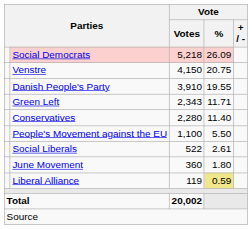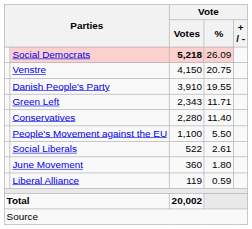(190, 54) normal -> (190, 54) bold
(222, 180) khaki background -> (222, 180) no background
